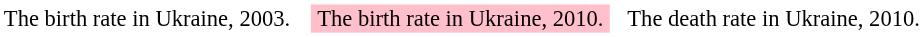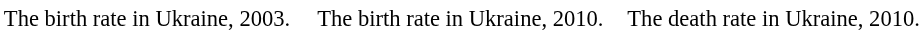(460, 18) pink background -> (460, 18) no background
